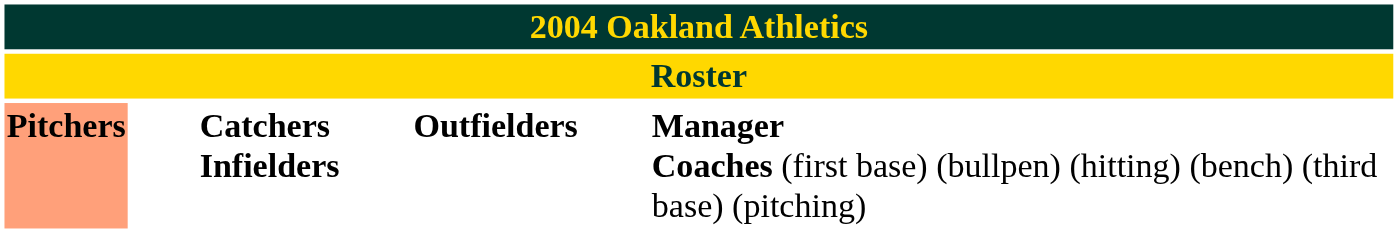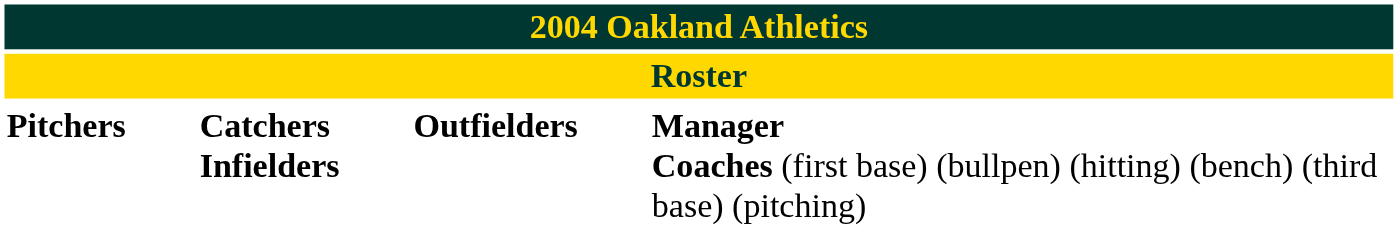(66, 124) lightsalmon background -> (66, 124) no background
